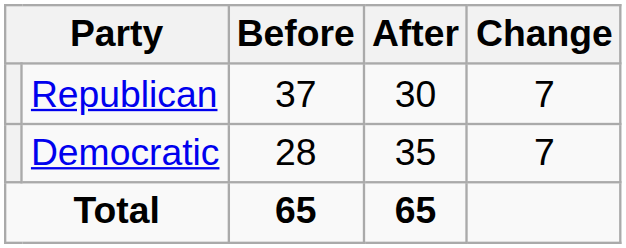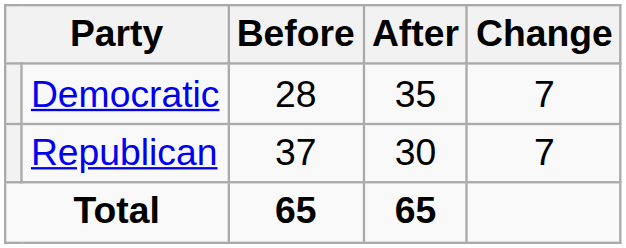rows swapped: (125, 152) <-> (124, 93)
